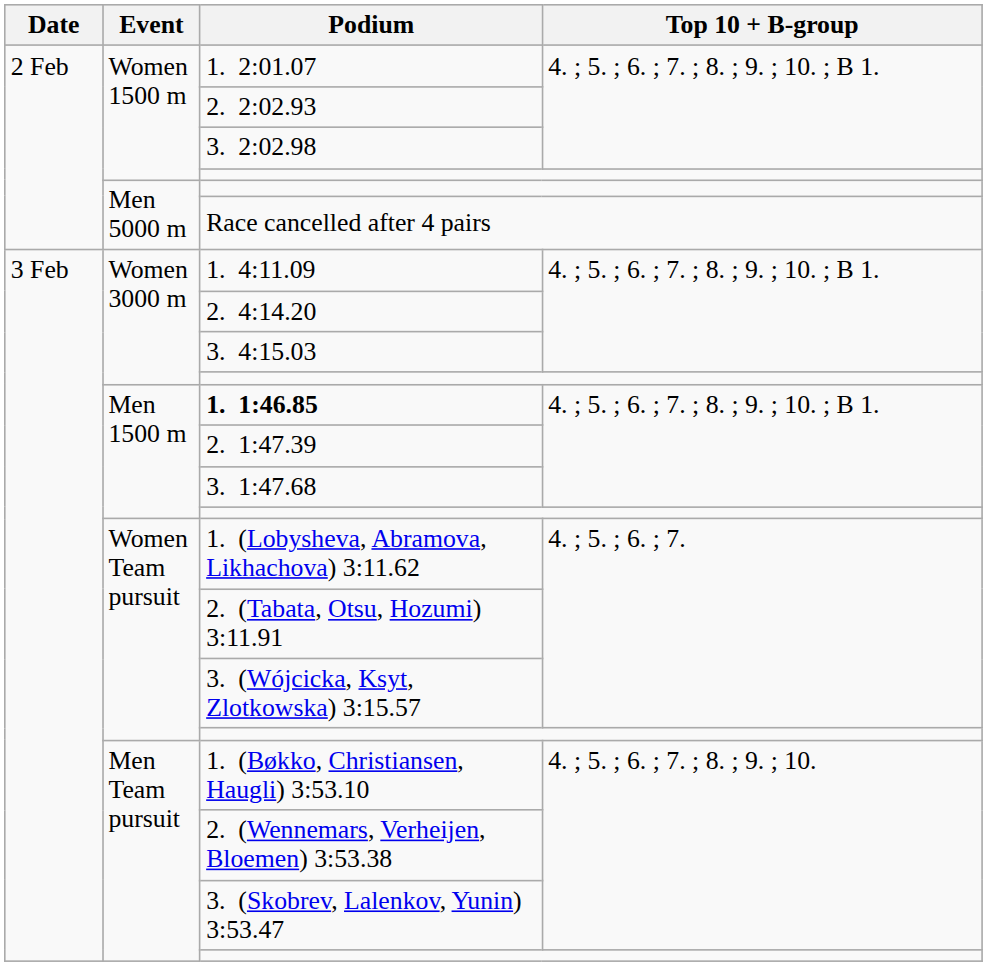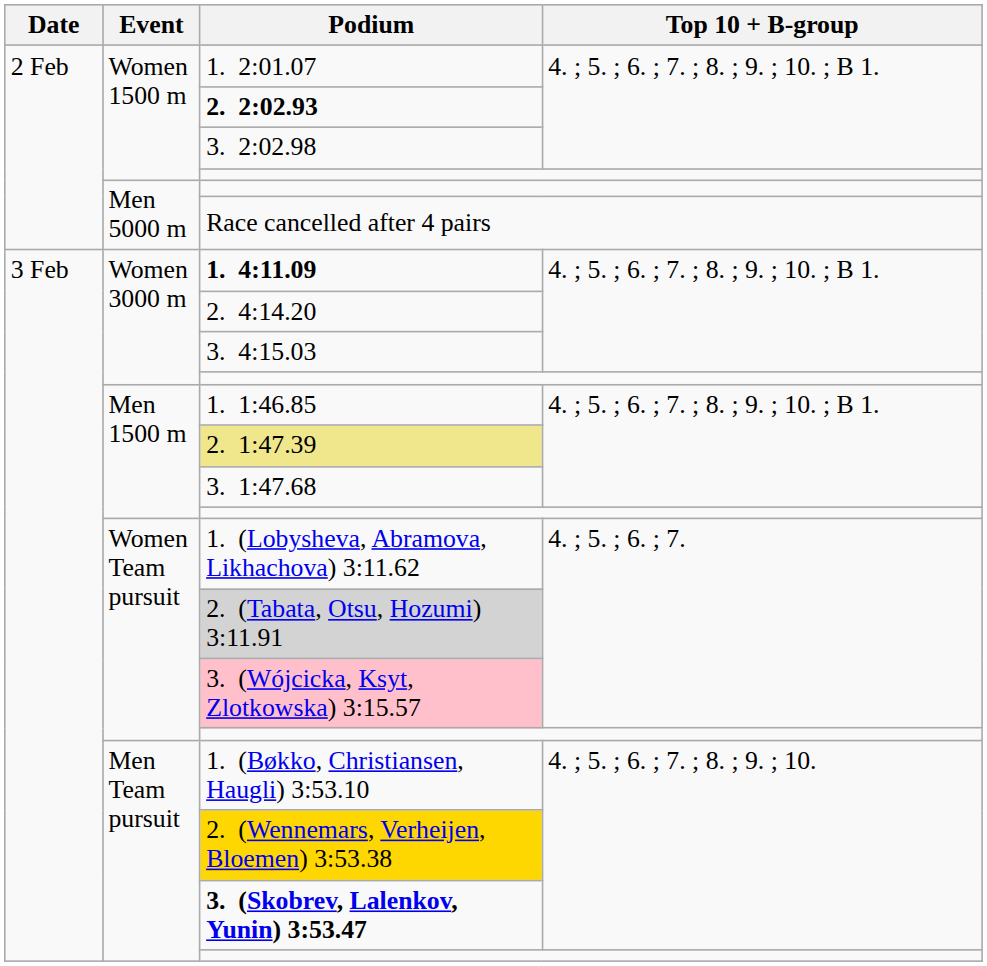(261, 106) normal -> (262, 106) bold
(261, 270) normal -> (261, 270) bold
(262, 404) bold -> (261, 404) normal
(261, 445) no background -> (261, 445) khaki background
(344, 623) no background -> (344, 623) lightgrey background
(313, 693) no background -> (313, 693) pink background
(346, 844) no background -> (346, 844) gold background
(364, 914) normal -> (332, 914) bold
